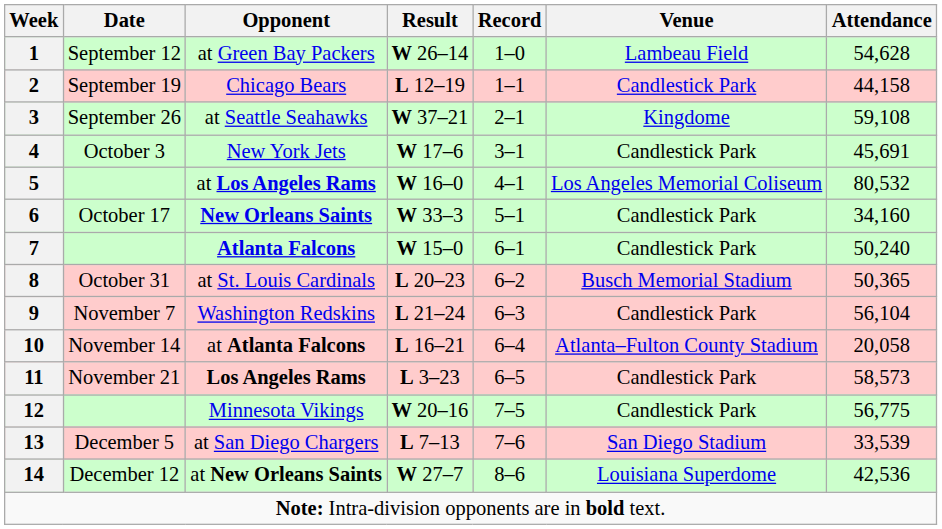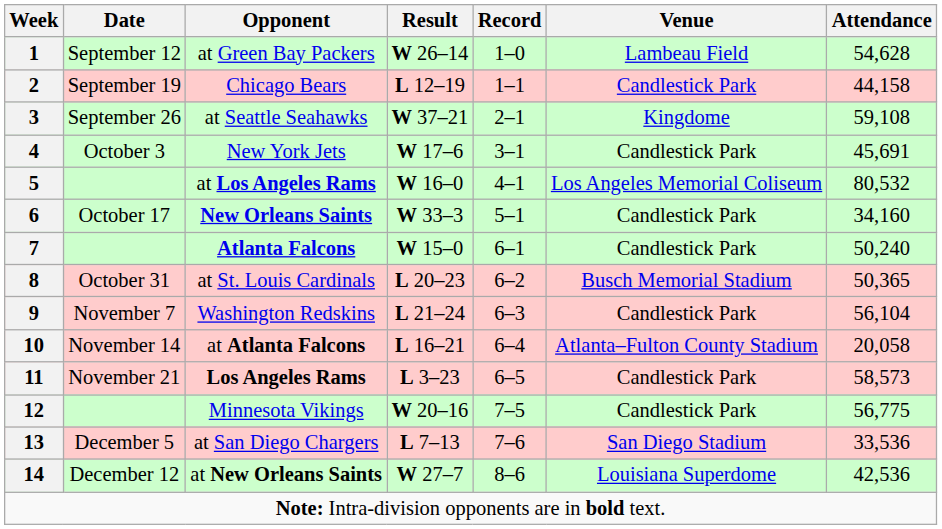(882, 442) 33,539 -> (882, 442) 33,536
